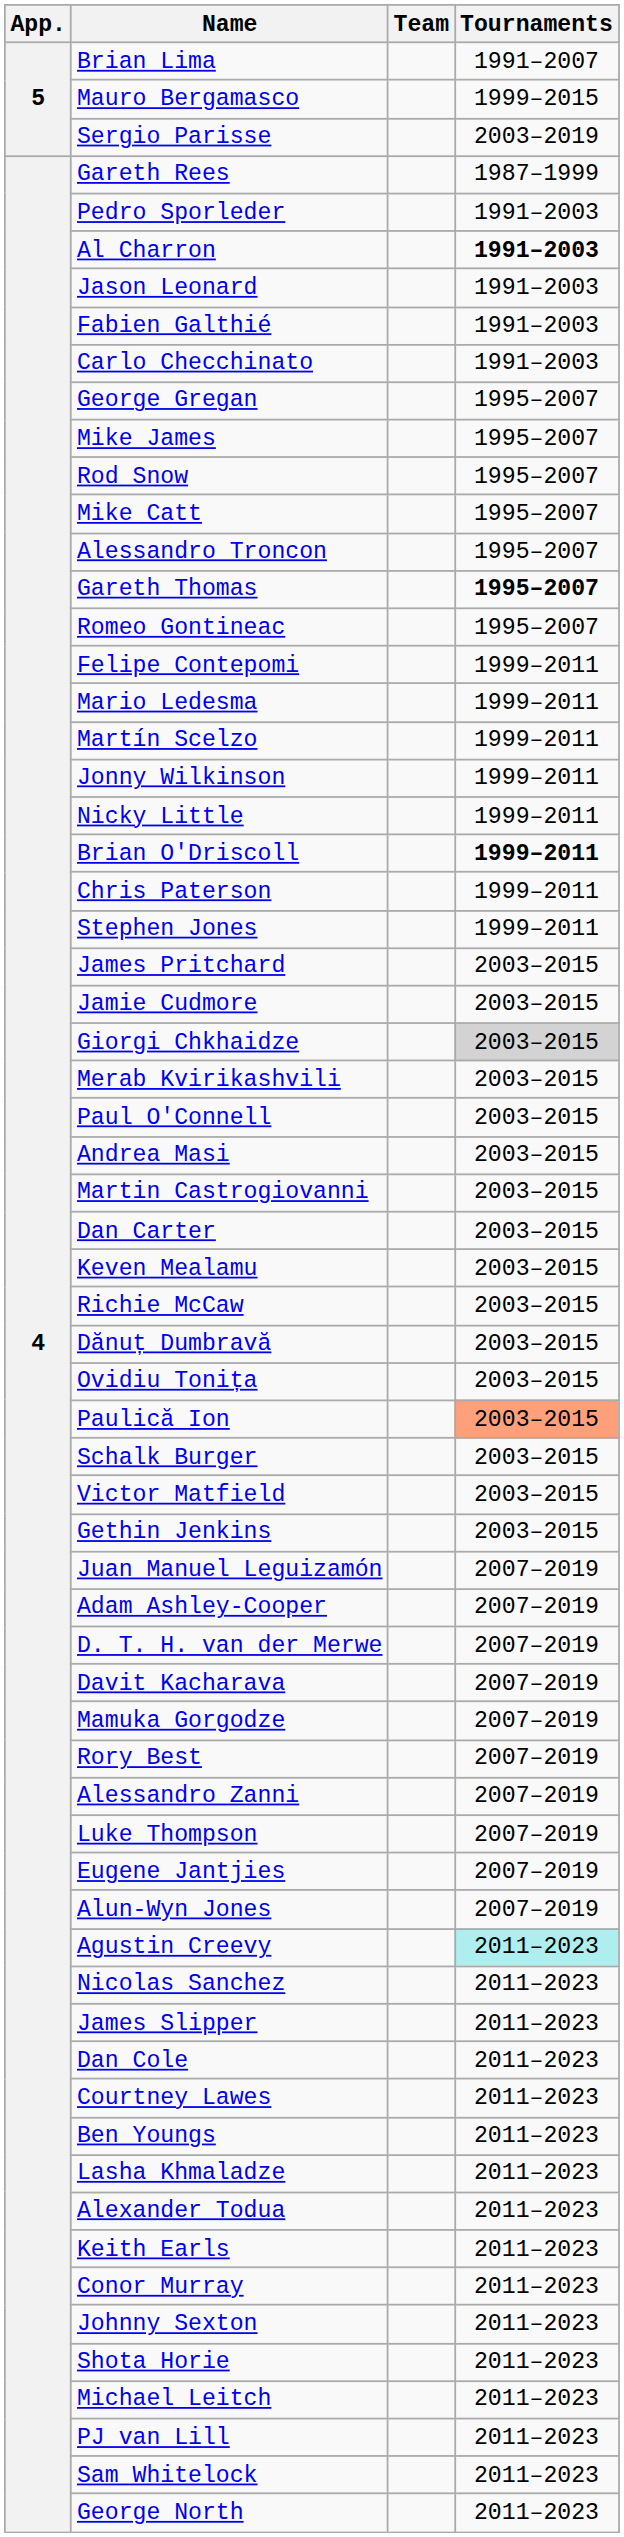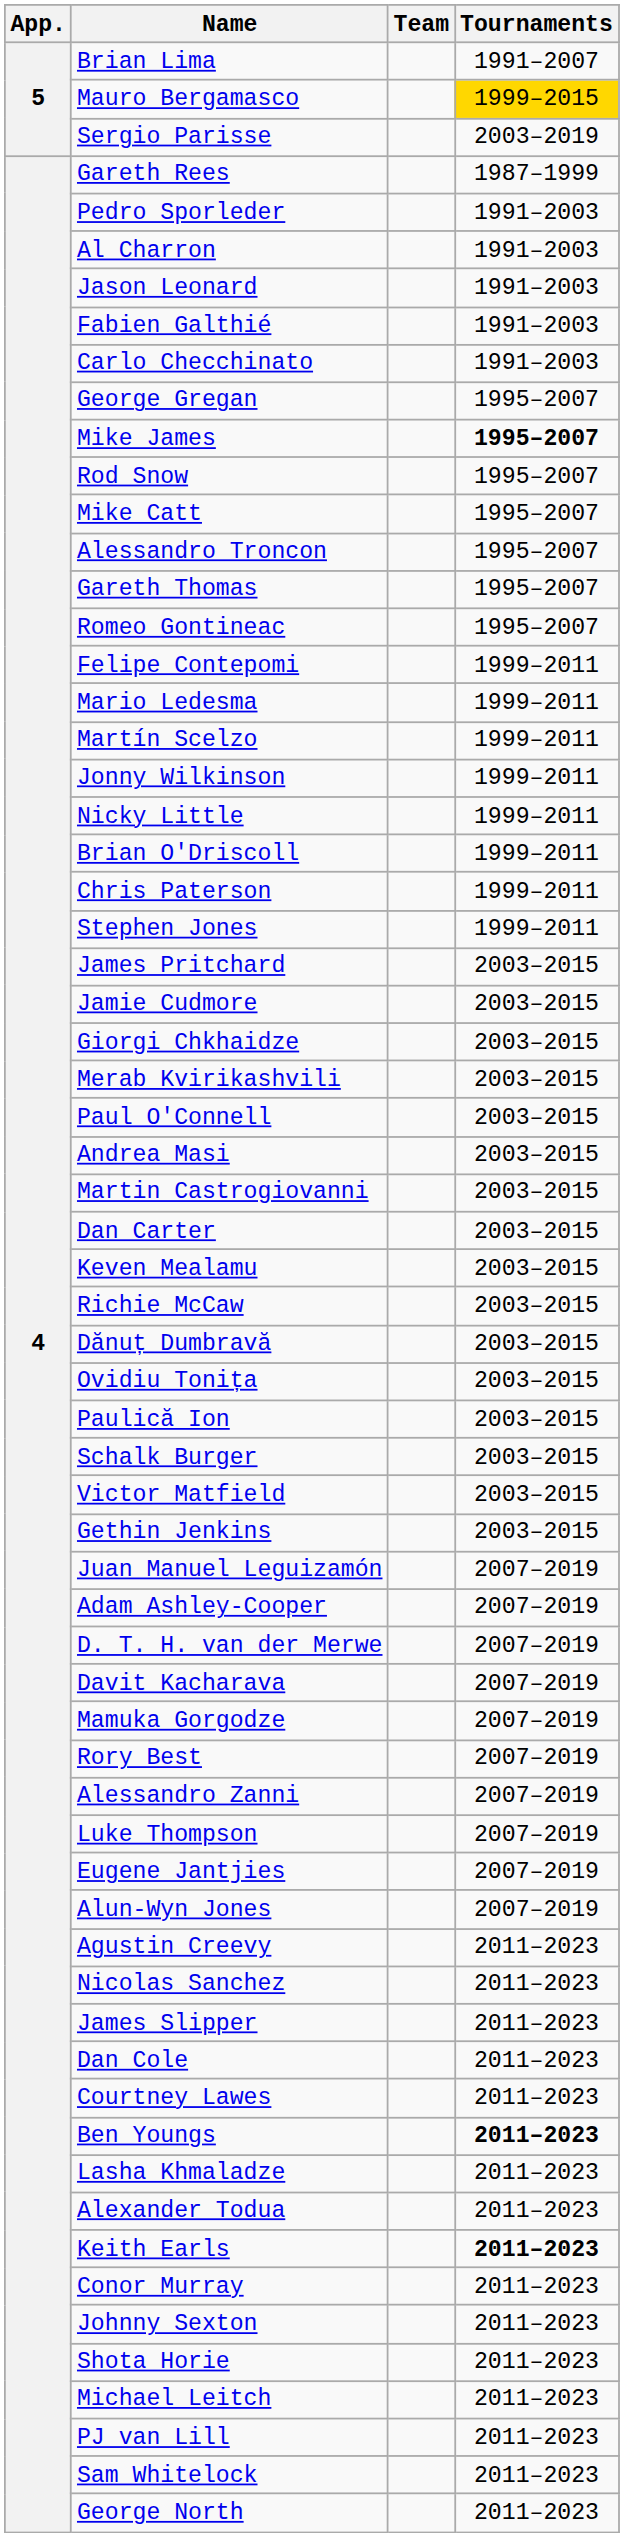(536, 99) no background -> (536, 99) gold background
(536, 250) bold -> (536, 250) normal
(536, 439) normal -> (536, 439) bold
(536, 589) bold -> (536, 589) normal
(536, 853) bold -> (536, 853) normal
(536, 1042) lightgrey background -> (536, 1042) no background
(536, 1419) lightsalmon background -> (536, 1419) no background
(536, 1947) paleturquoise background -> (536, 1947) no background
(536, 2136) normal -> (536, 2136) bold
(536, 2249) normal -> (536, 2249) bold
